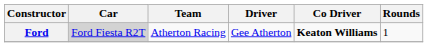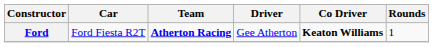(108, 32) lightgrey background -> (108, 32) no background
(188, 32) normal -> (191, 32) bold
